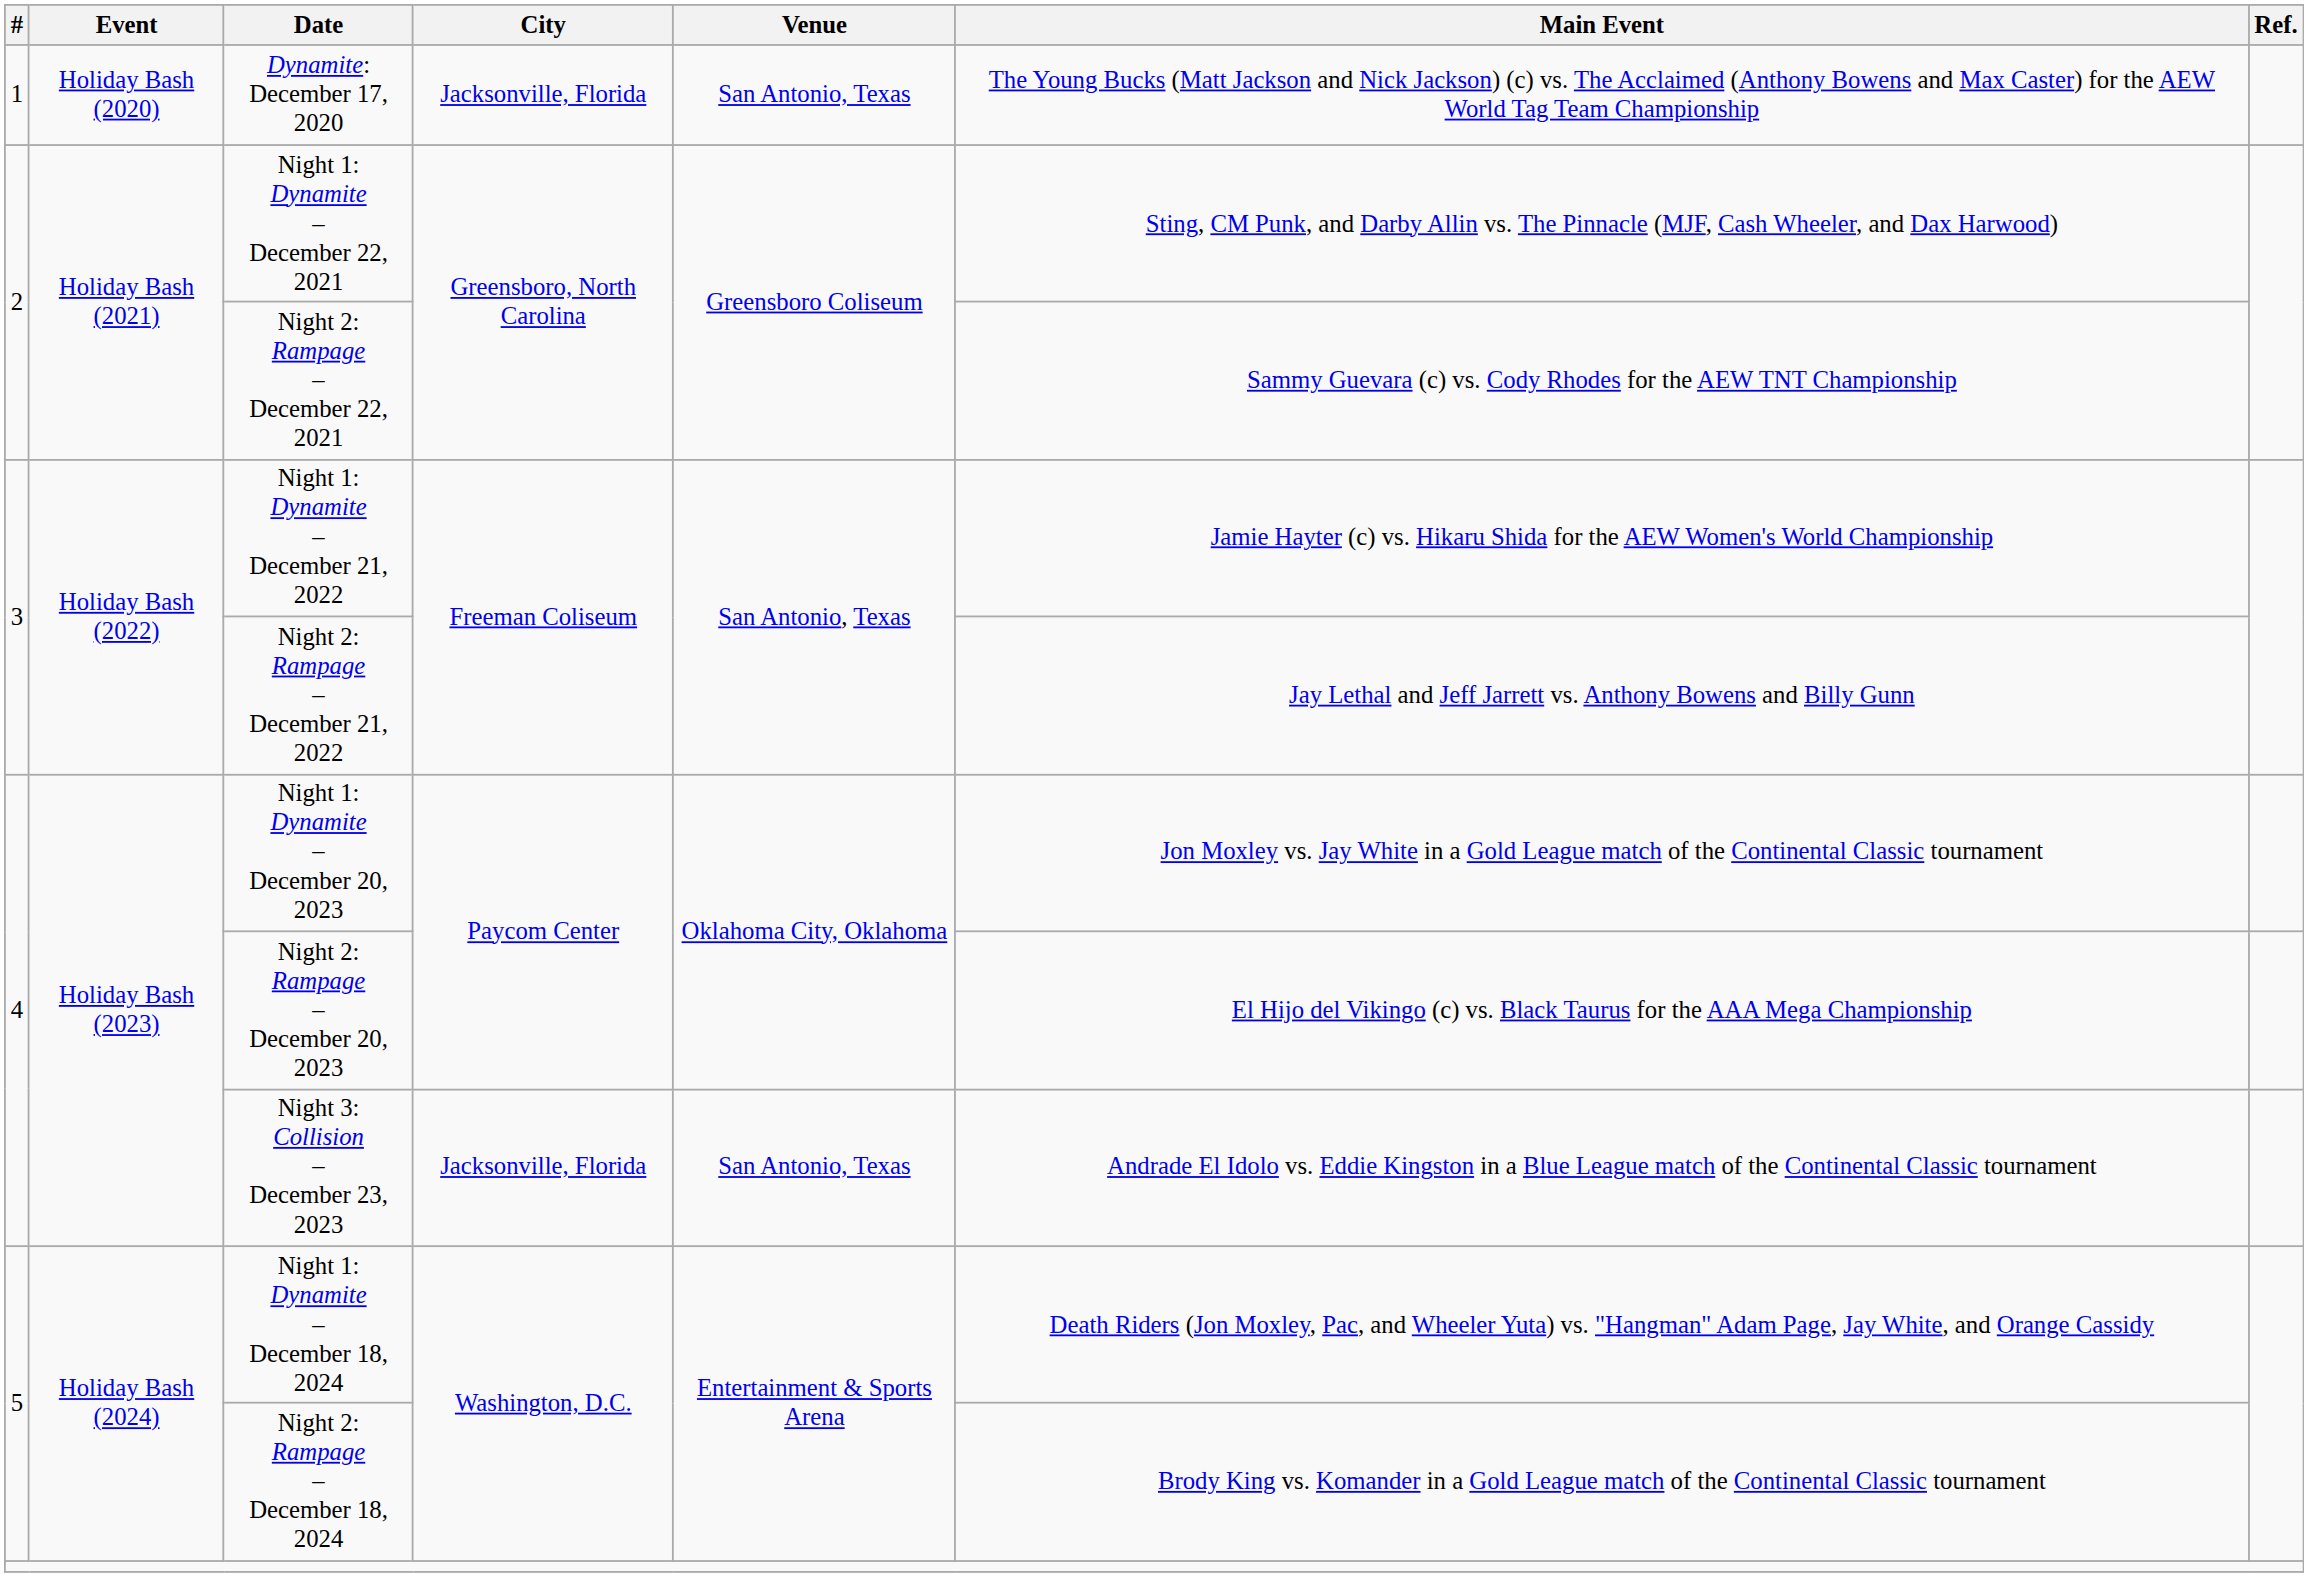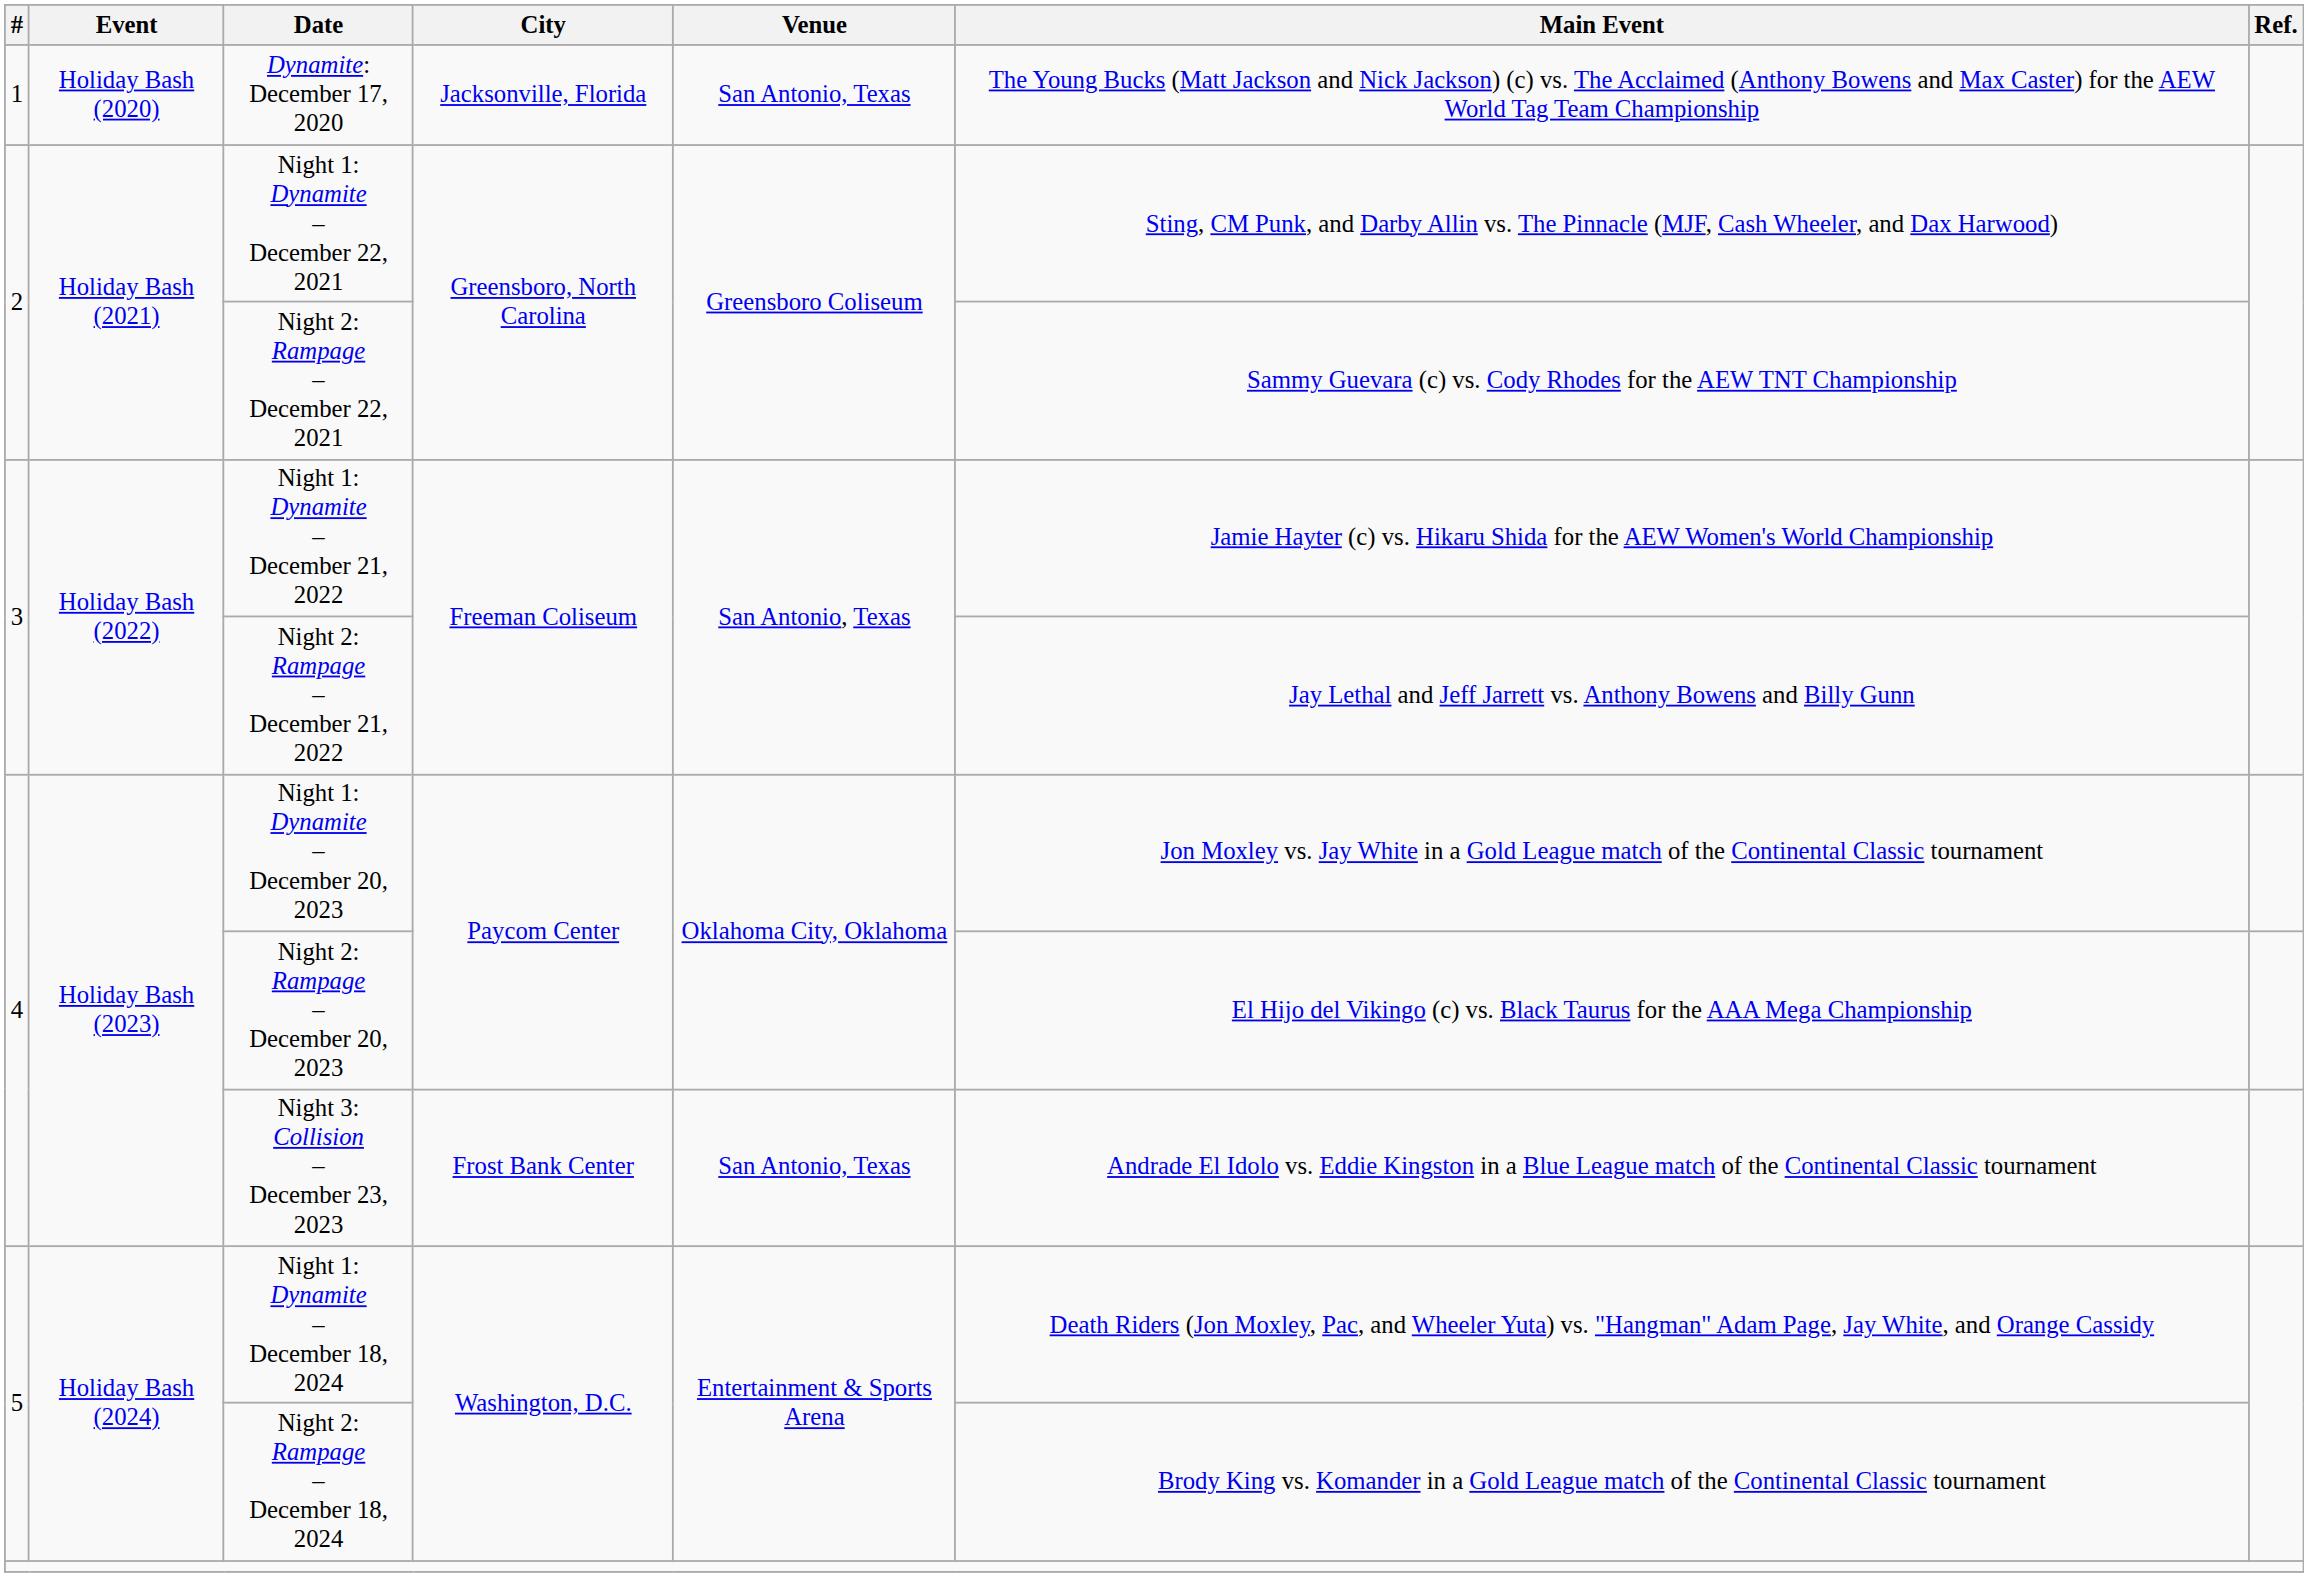(543, 1166) Jacksonville, Florida -> (543, 1166) Frost Bank Center
